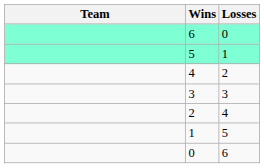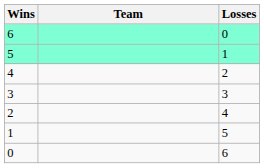columns swapped: (95, 14) <-> (202, 14)
